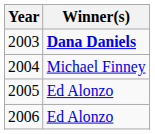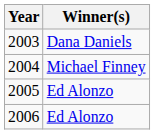(91, 41) bold -> (89, 41) normal
